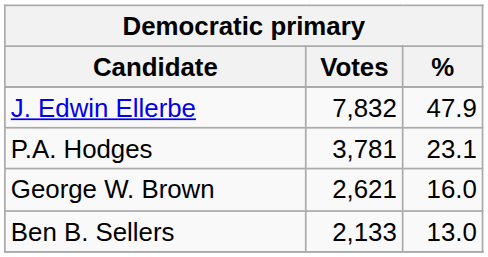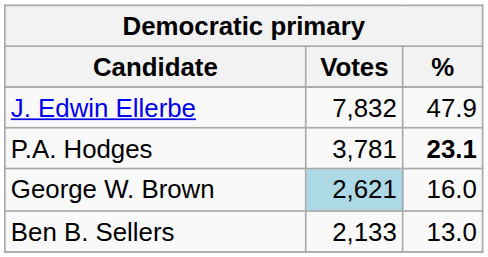(452, 149) normal -> (452, 149) bold
(365, 190) no background -> (365, 190) lightblue background
